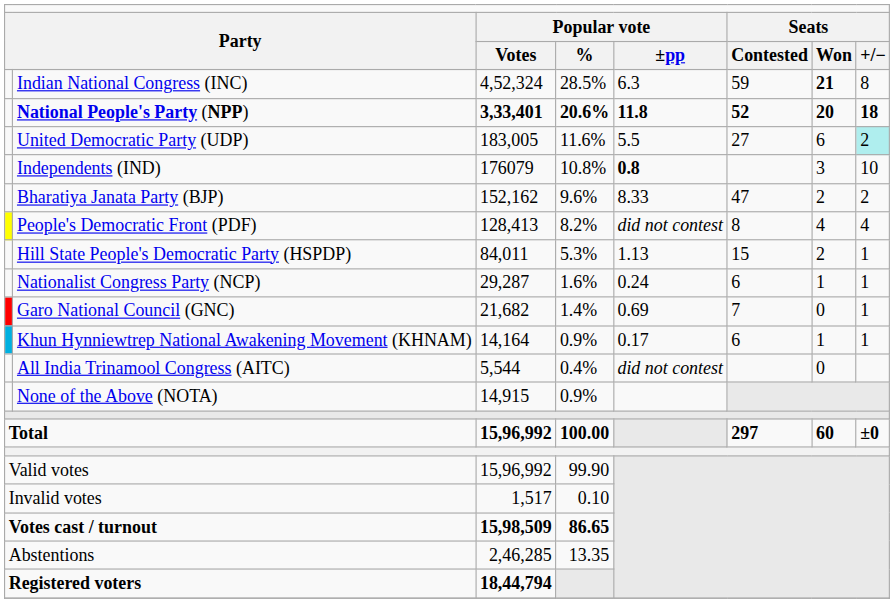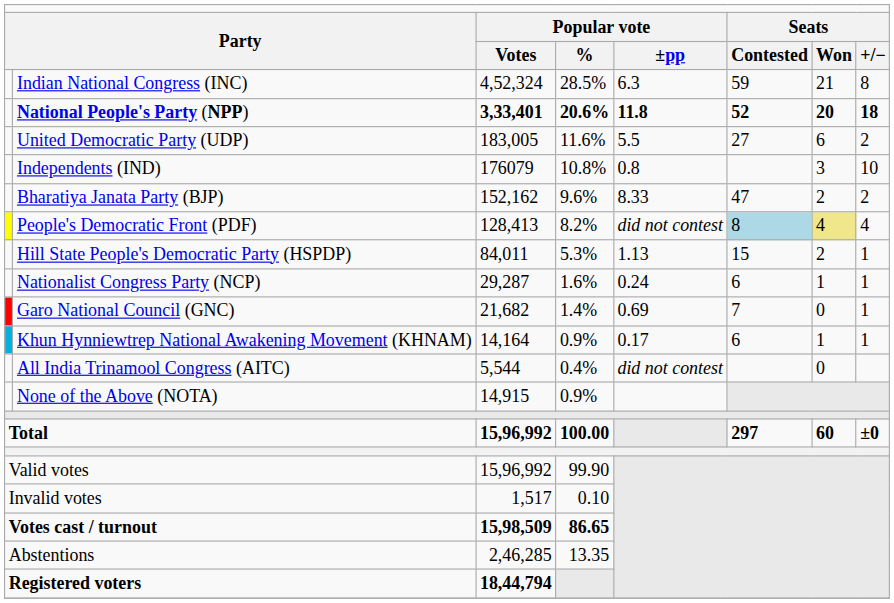(825, 83) bold -> (825, 83) normal
(865, 140) paleturquoise background -> (865, 140) no background
(629, 169) bold -> (629, 169) normal
(736, 225) no background -> (736, 225) lightblue background
(821, 225) no background -> (821, 225) khaki background
